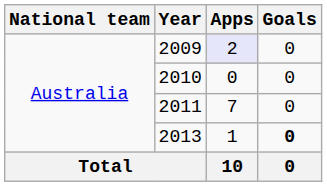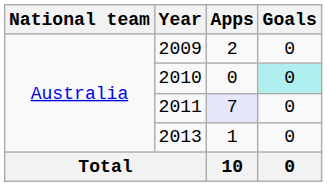(232, 49) lavender background -> (232, 49) no background
(290, 78) no background -> (290, 78) paleturquoise background
(232, 108) no background -> (232, 108) lavender background
(290, 137) bold -> (290, 137) normal
